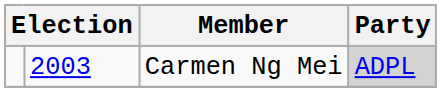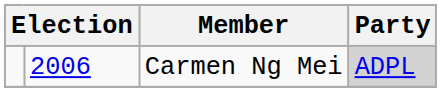(60, 67) 2003 -> (60, 67) 2006
